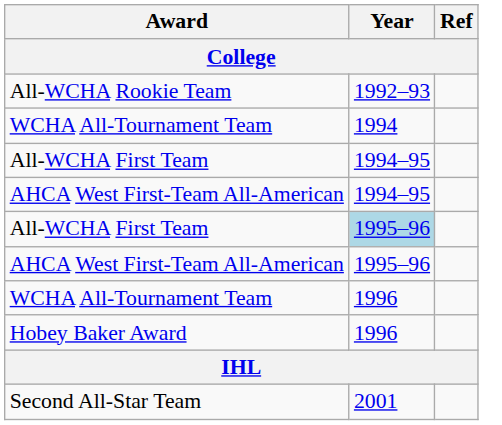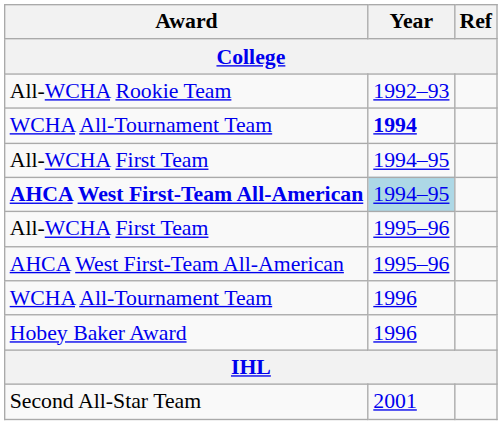(376, 125) normal -> (395, 125) bold
(177, 194) normal -> (186, 194) bold
(392, 194) no background -> (411, 194) lightblue background
(392, 228) lightblue background -> (411, 228) no background
